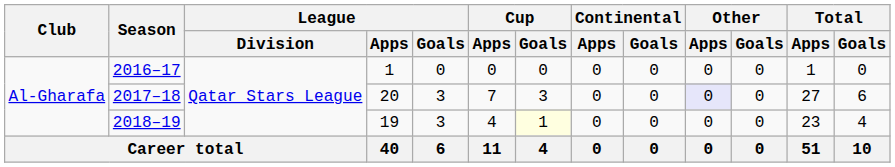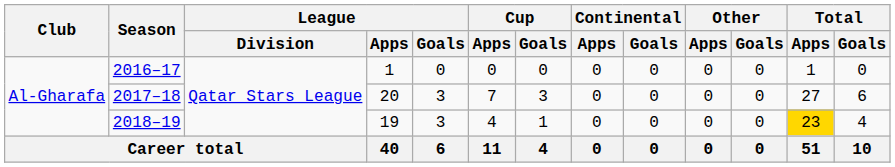(708, 97) lavender background -> (708, 97) no background
(543, 123) lightyellow background -> (543, 123) no background
(811, 123) no background -> (811, 123) gold background
